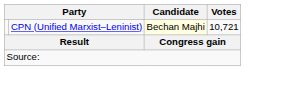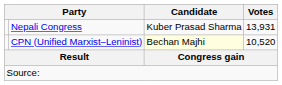+ row: (46, 27)
(224, 27) 10,721 -> (261, 42) 10,520
